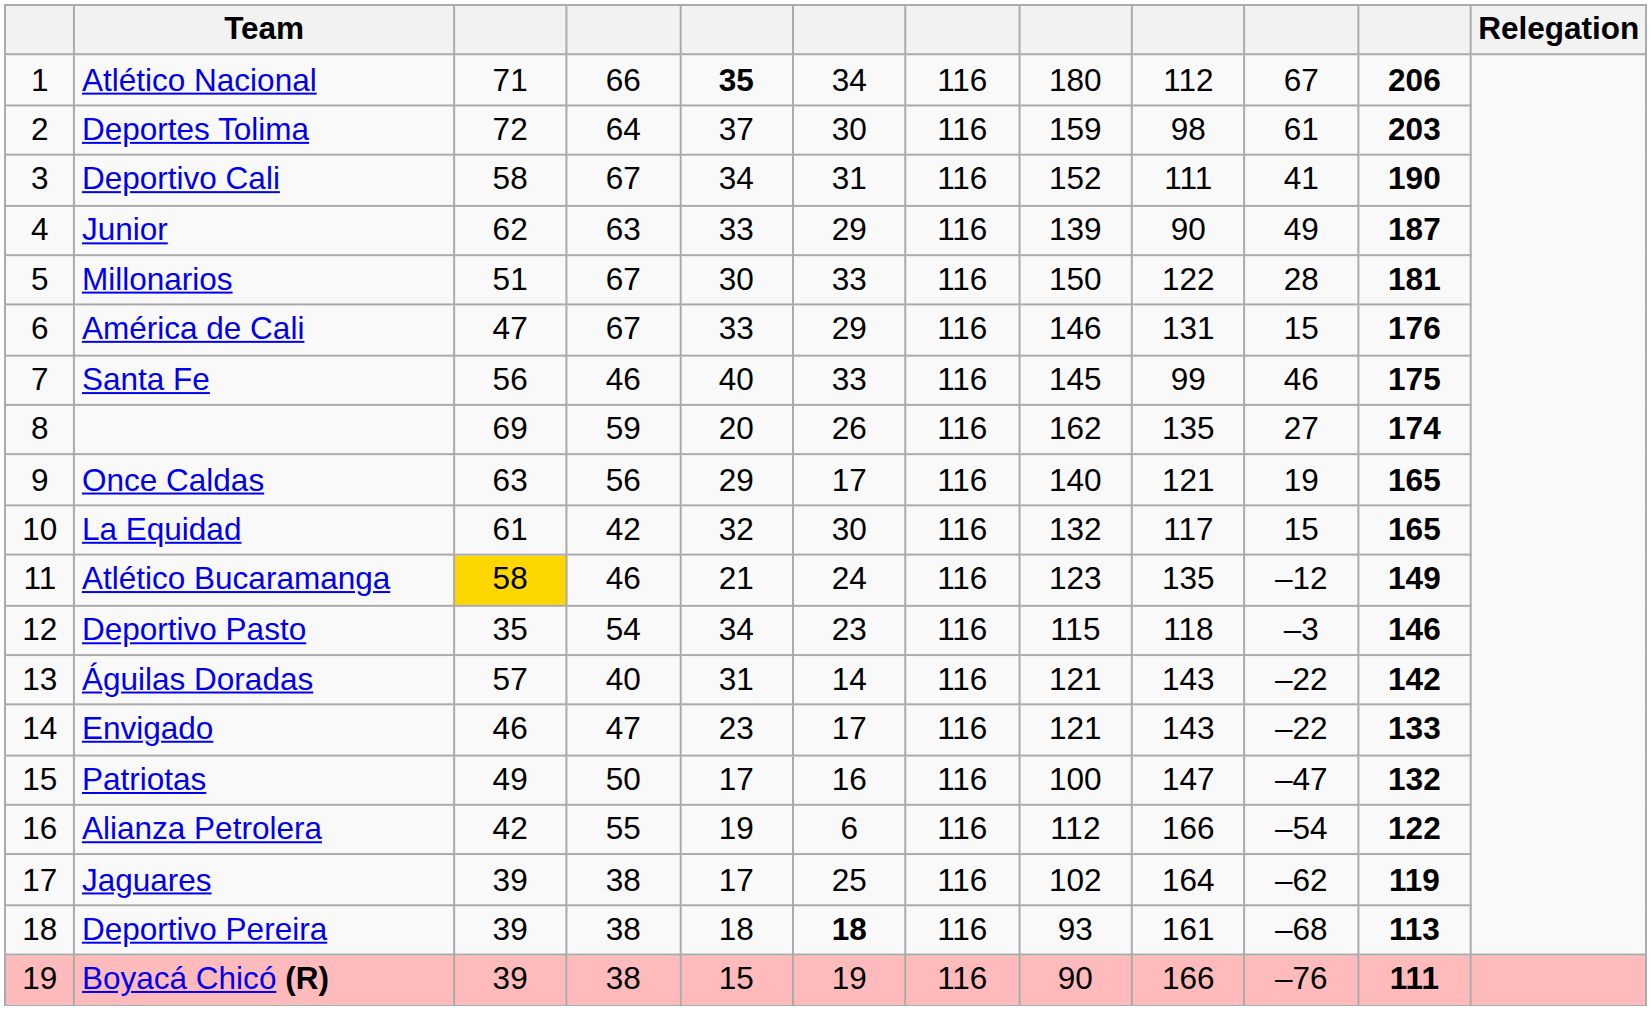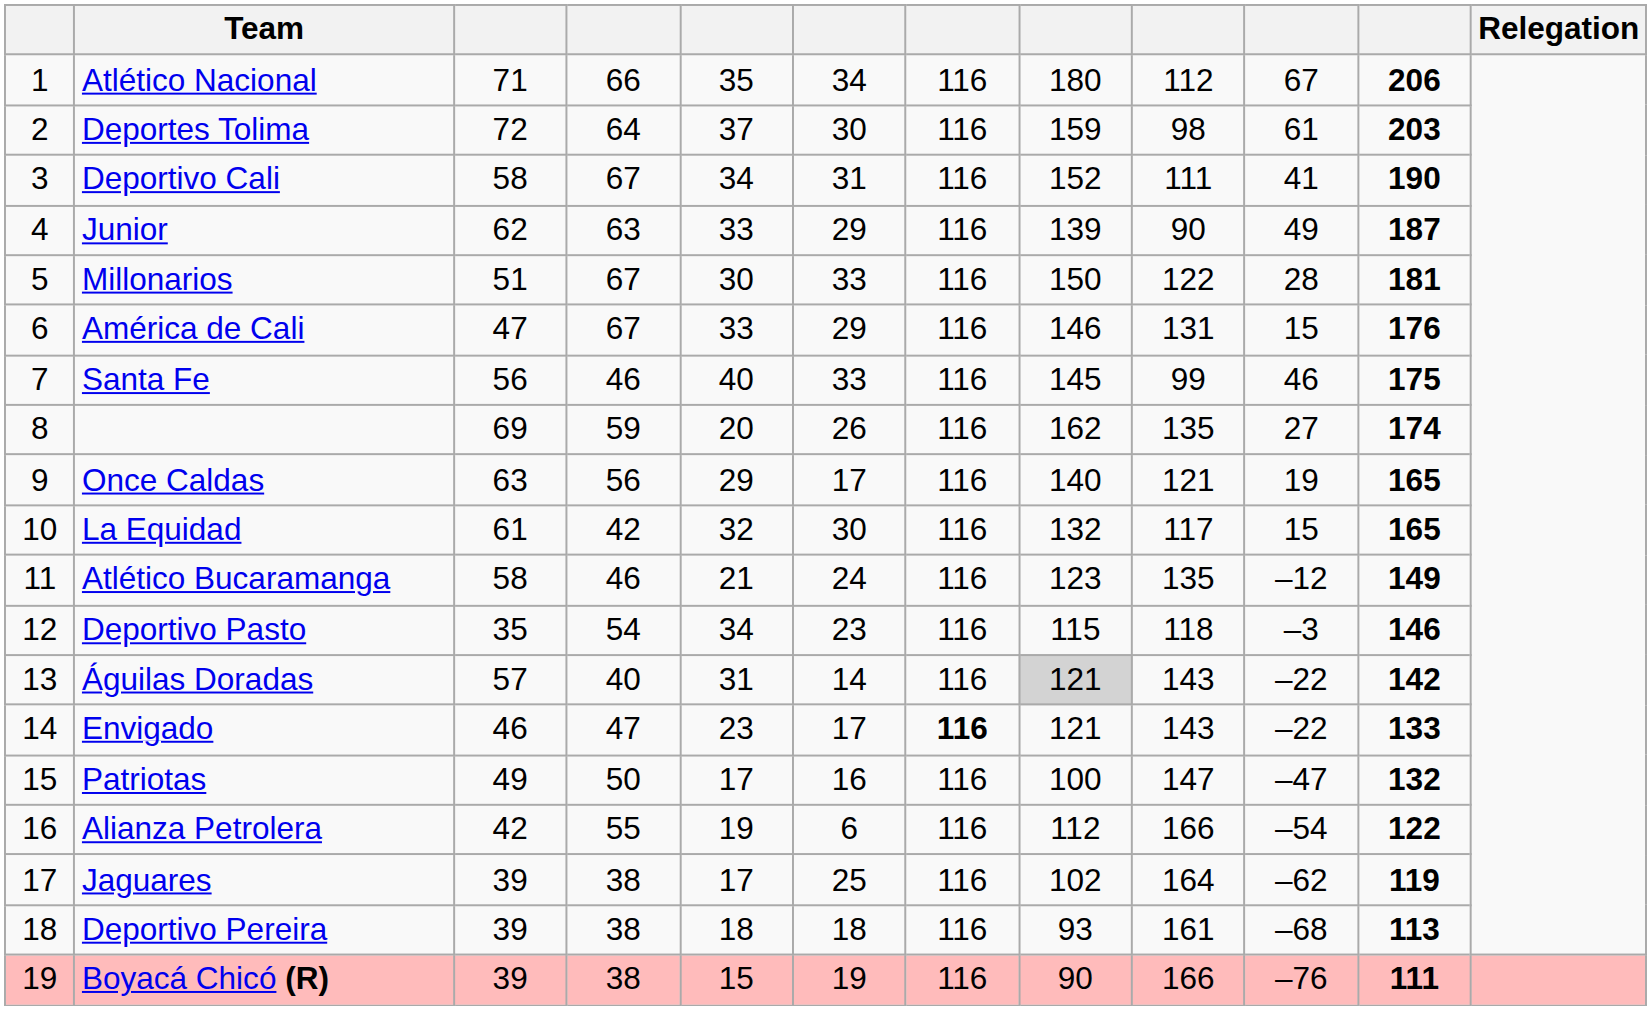(736, 79) bold -> (736, 79) normal
(510, 579) gold background -> (510, 579) no background
(1075, 679) no background -> (1075, 679) lightgrey background
(962, 729) normal -> (962, 729) bold
(849, 929) bold -> (849, 929) normal
